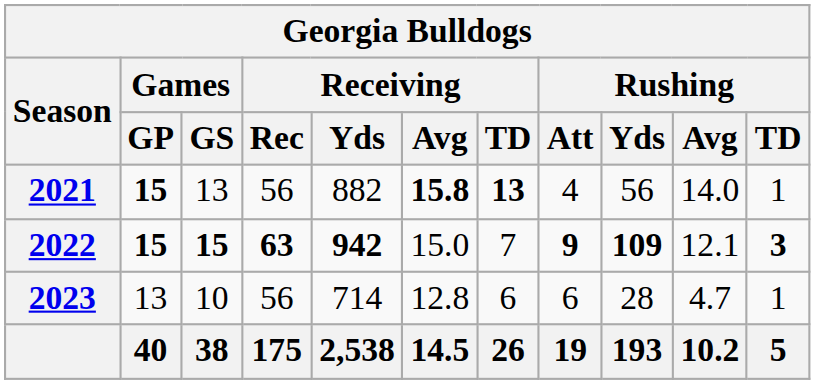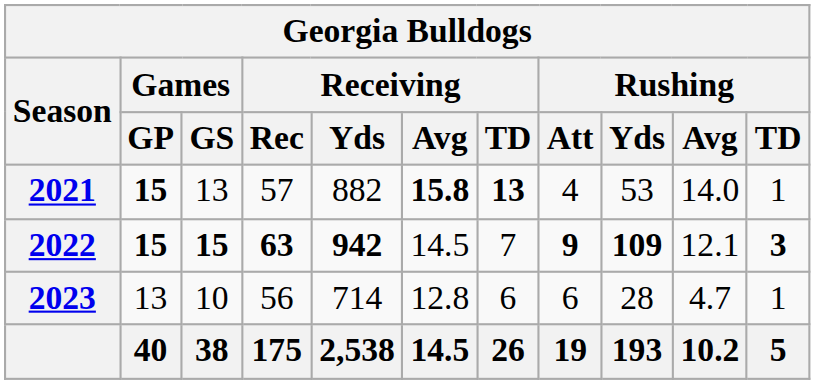(277, 191) 56 -> (277, 191) 57
(637, 191) 56 -> (637, 191) 53
(440, 244) 15.0 -> (440, 244) 14.5
